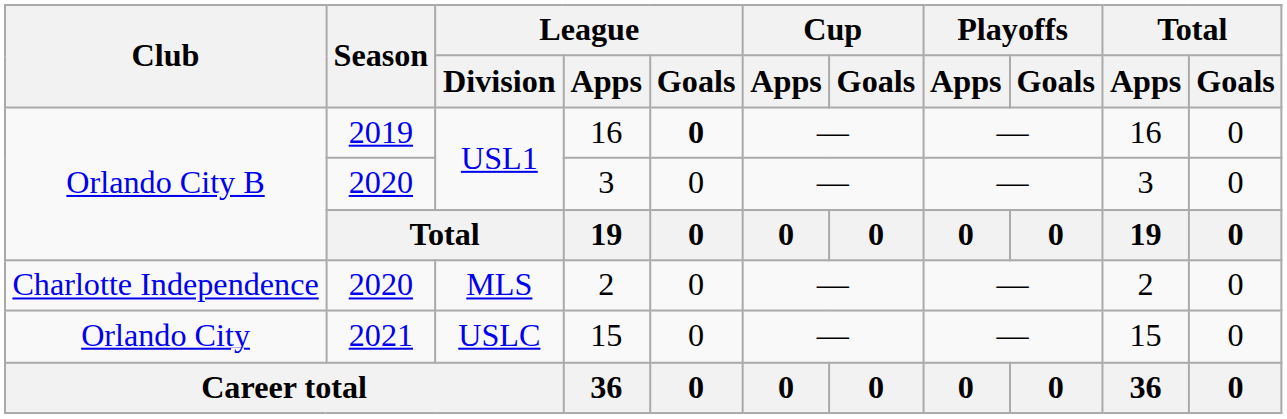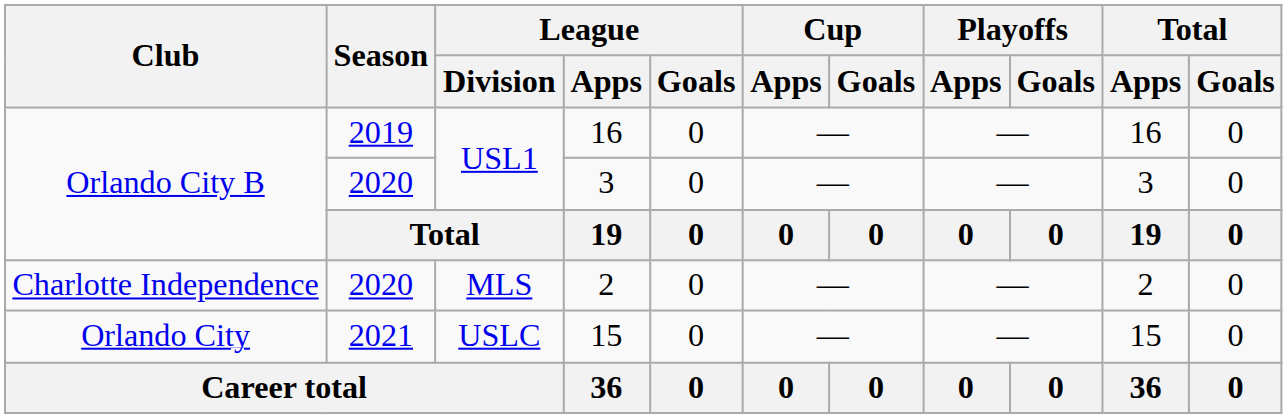(696, 132) bold -> (696, 132) normal
